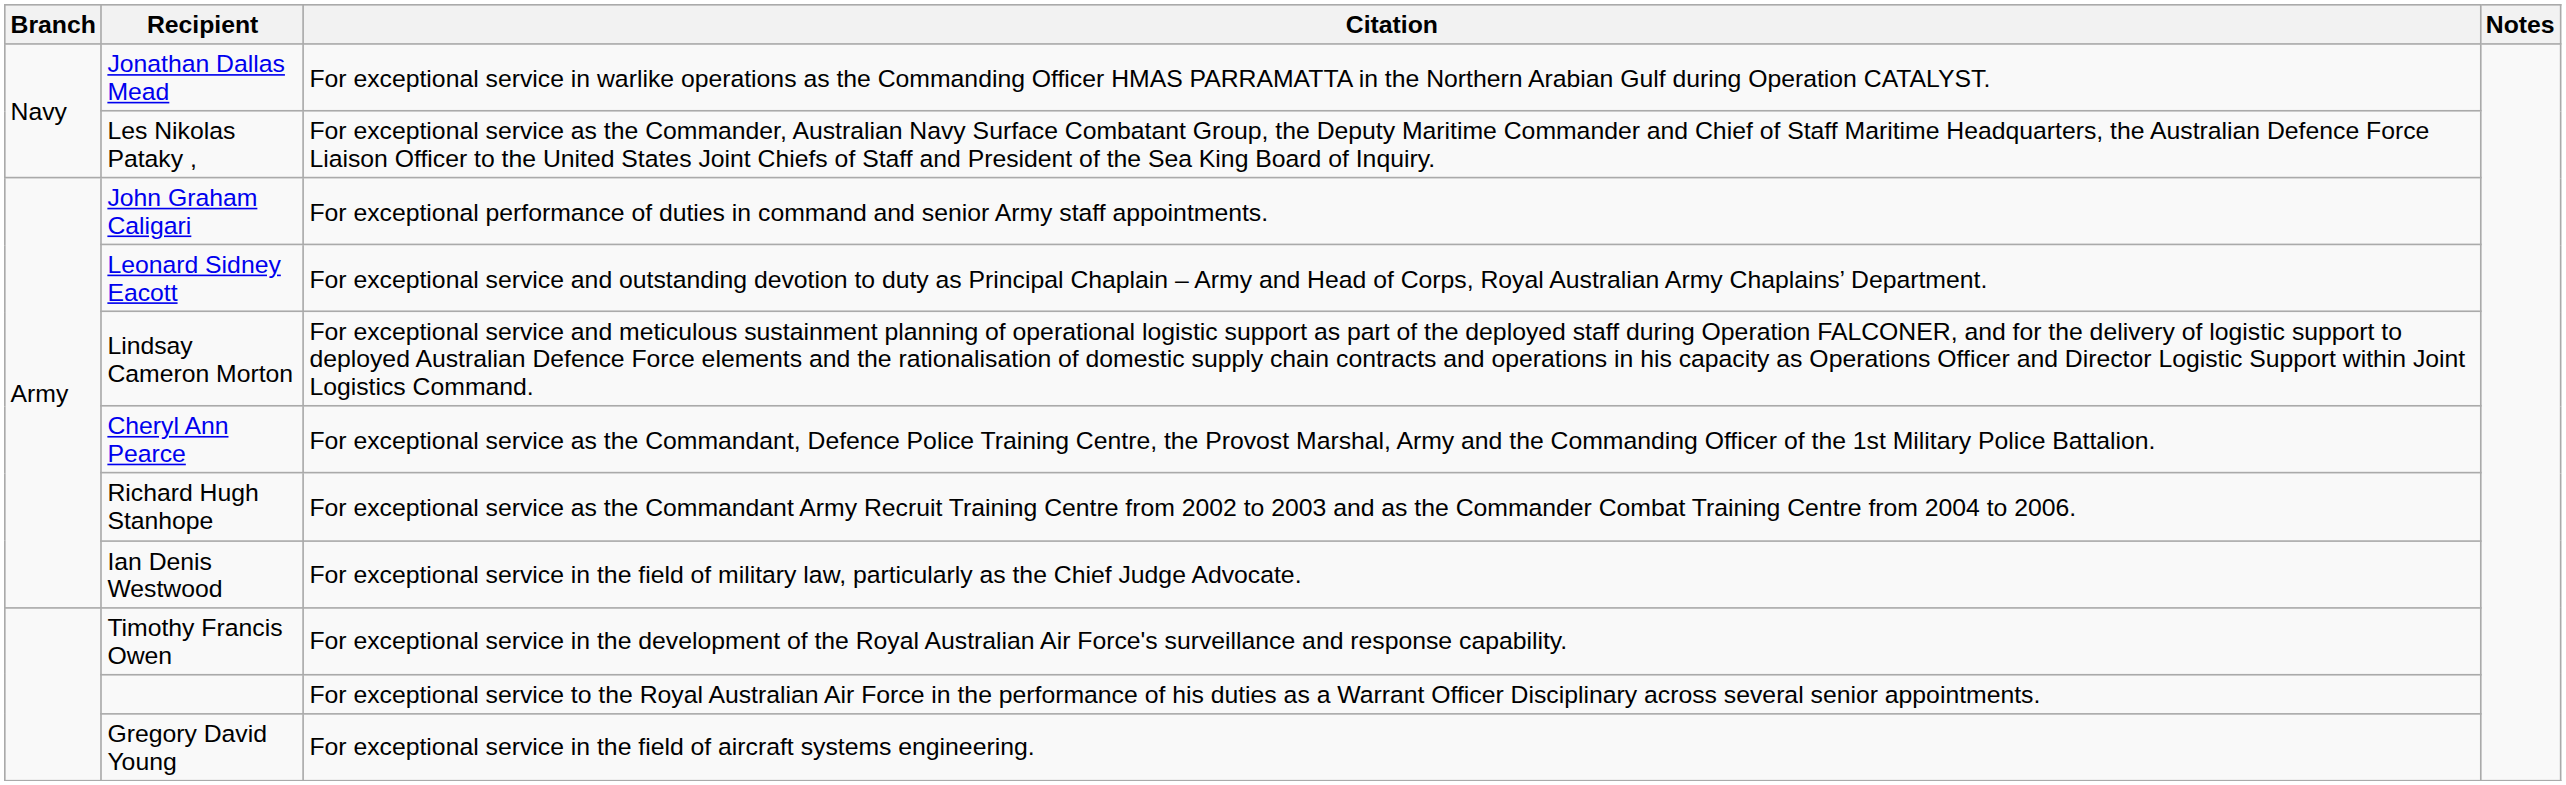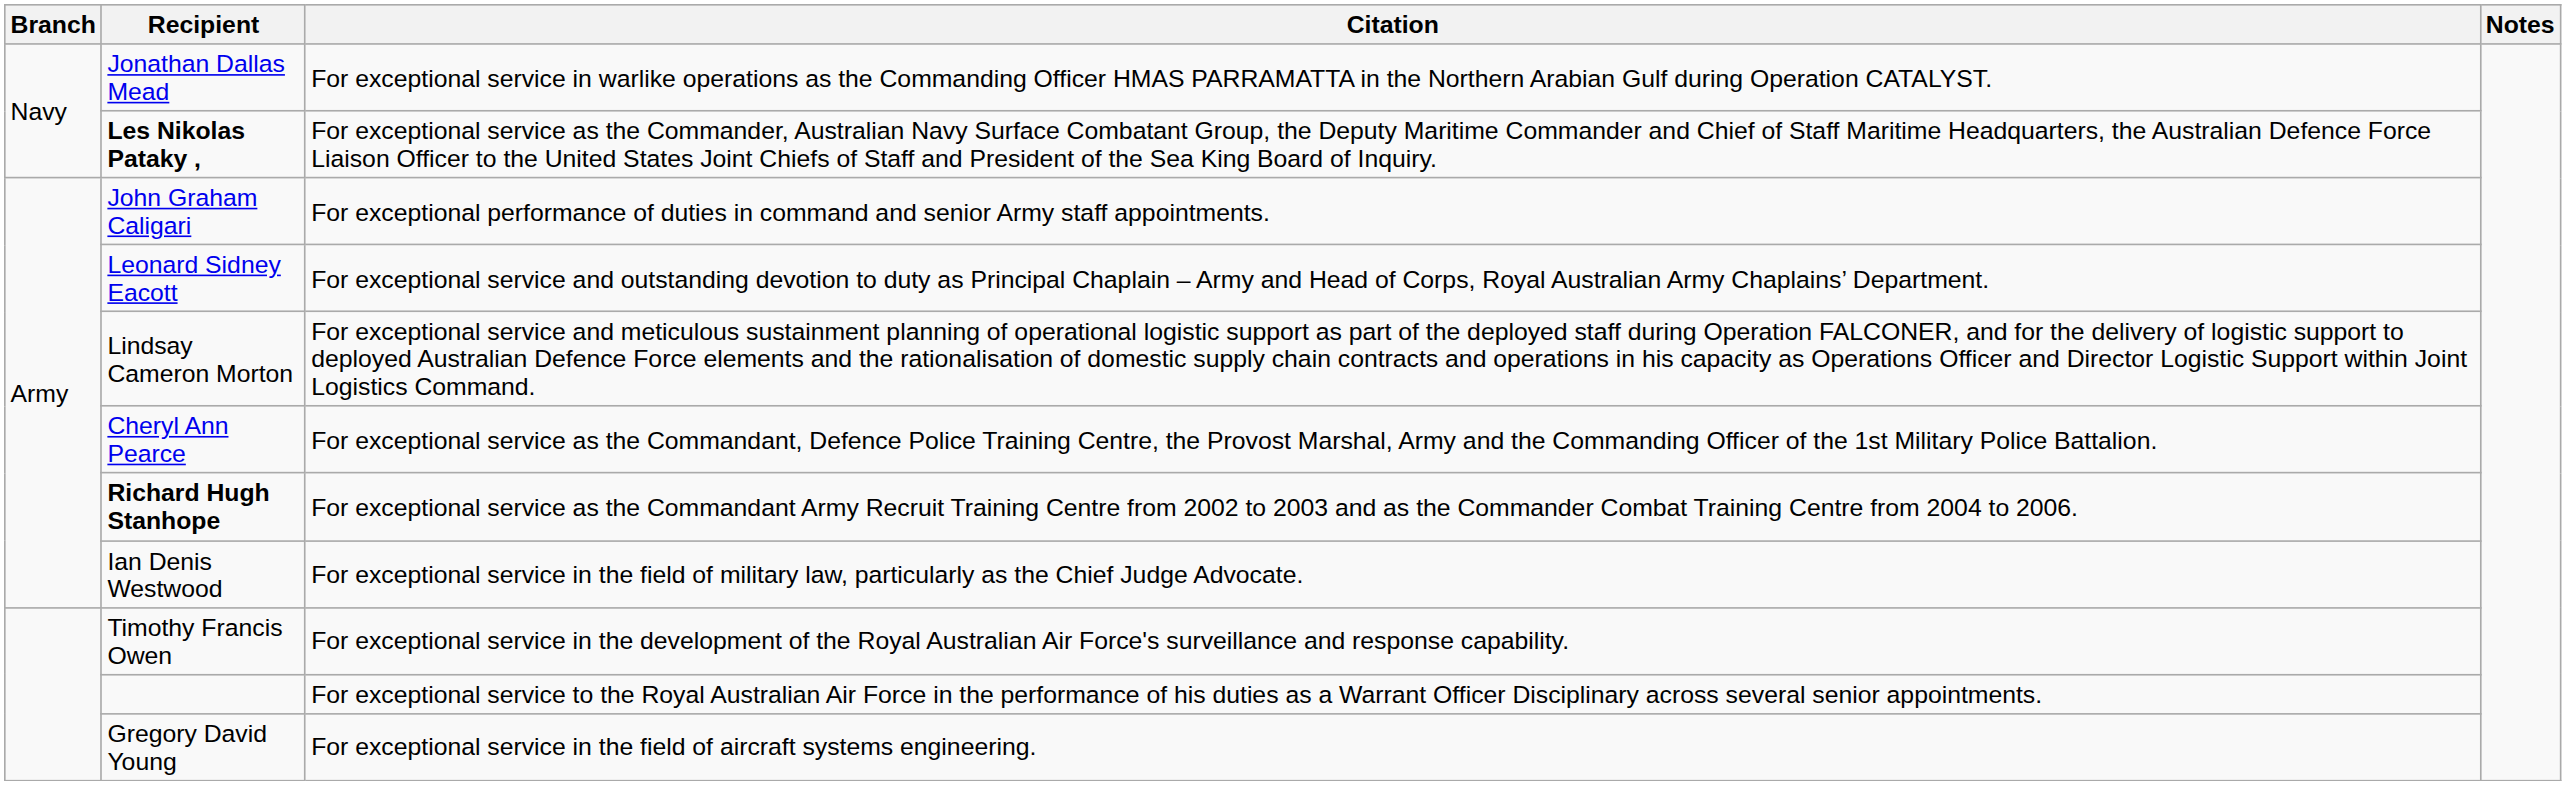(171, 145) normal -> (176, 145) bold
(183, 507) normal -> (189, 507) bold
